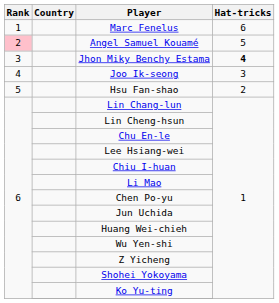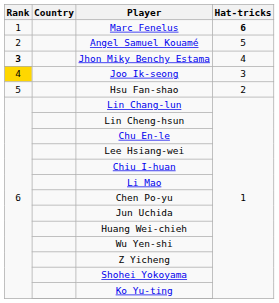(243, 28) normal -> (243, 28) bold
(18, 43) pink background -> (18, 43) no background
(18, 58) normal -> (18, 58) bold
(243, 58) bold -> (243, 58) normal
(18, 74) no background -> (18, 74) gold background
